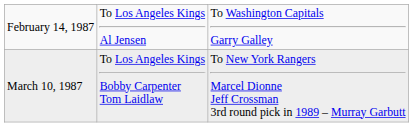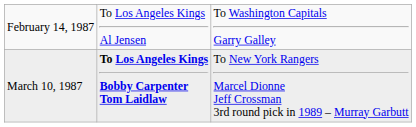(152, 79) normal -> (154, 79) bold
